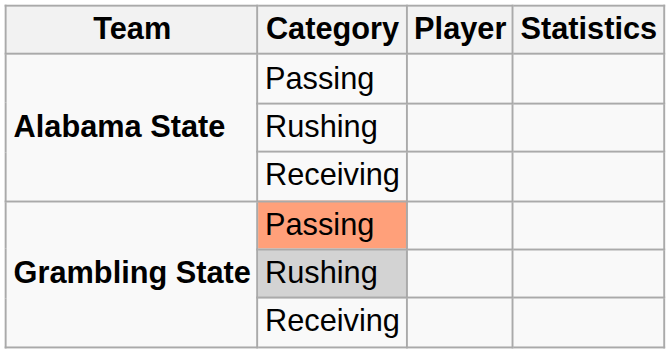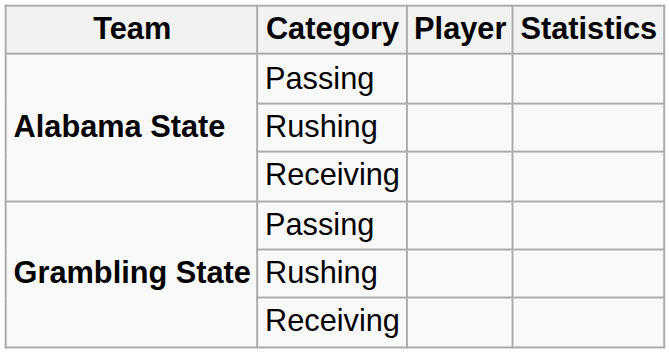(320, 224) lightsalmon background -> (320, 224) no background
(321, 273) lightgrey background -> (321, 273) no background
